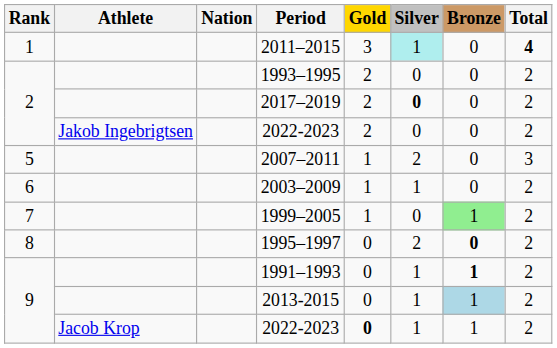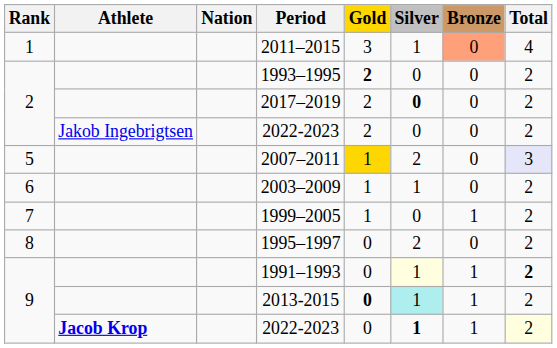(417, 46) paleturquoise background -> (417, 46) no background
(474, 46) no background -> (474, 46) lightsalmon background
(529, 46) bold -> (529, 46) normal
(368, 74) normal -> (368, 74) bold
(368, 159) no background -> (368, 159) gold background
(529, 159) no background -> (529, 159) lavender background
(474, 215) lightgreen background -> (474, 215) no background
(474, 243) bold -> (474, 243) normal
(417, 272) no background -> (417, 272) lightyellow background
(474, 272) bold -> (474, 272) normal
(529, 272) normal -> (529, 272) bold
(368, 300) normal -> (368, 300) bold
(417, 300) no background -> (417, 300) paleturquoise background
(474, 300) lightblue background -> (474, 300) no background
(99, 328) normal -> (103, 328) bold
(368, 328) bold -> (368, 328) normal
(417, 328) normal -> (417, 328) bold
(529, 328) no background -> (529, 328) lightyellow background
